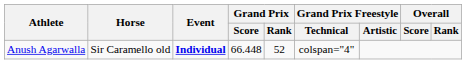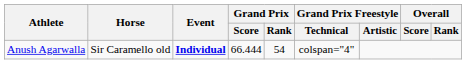(246, 50) 66.448 -> (246, 50) 66.444
(279, 50) 52 -> (279, 50) 54
